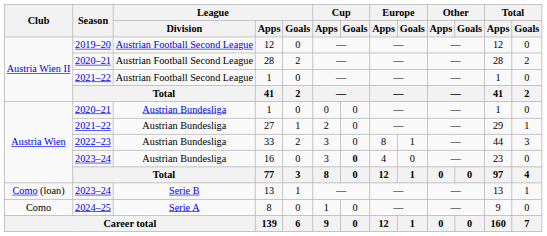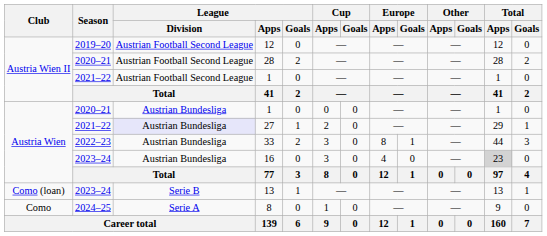(184, 126) no background -> (184, 126) lavender background
(355, 158) bold -> (355, 158) normal
(498, 158) no background -> (498, 158) lightgrey background
